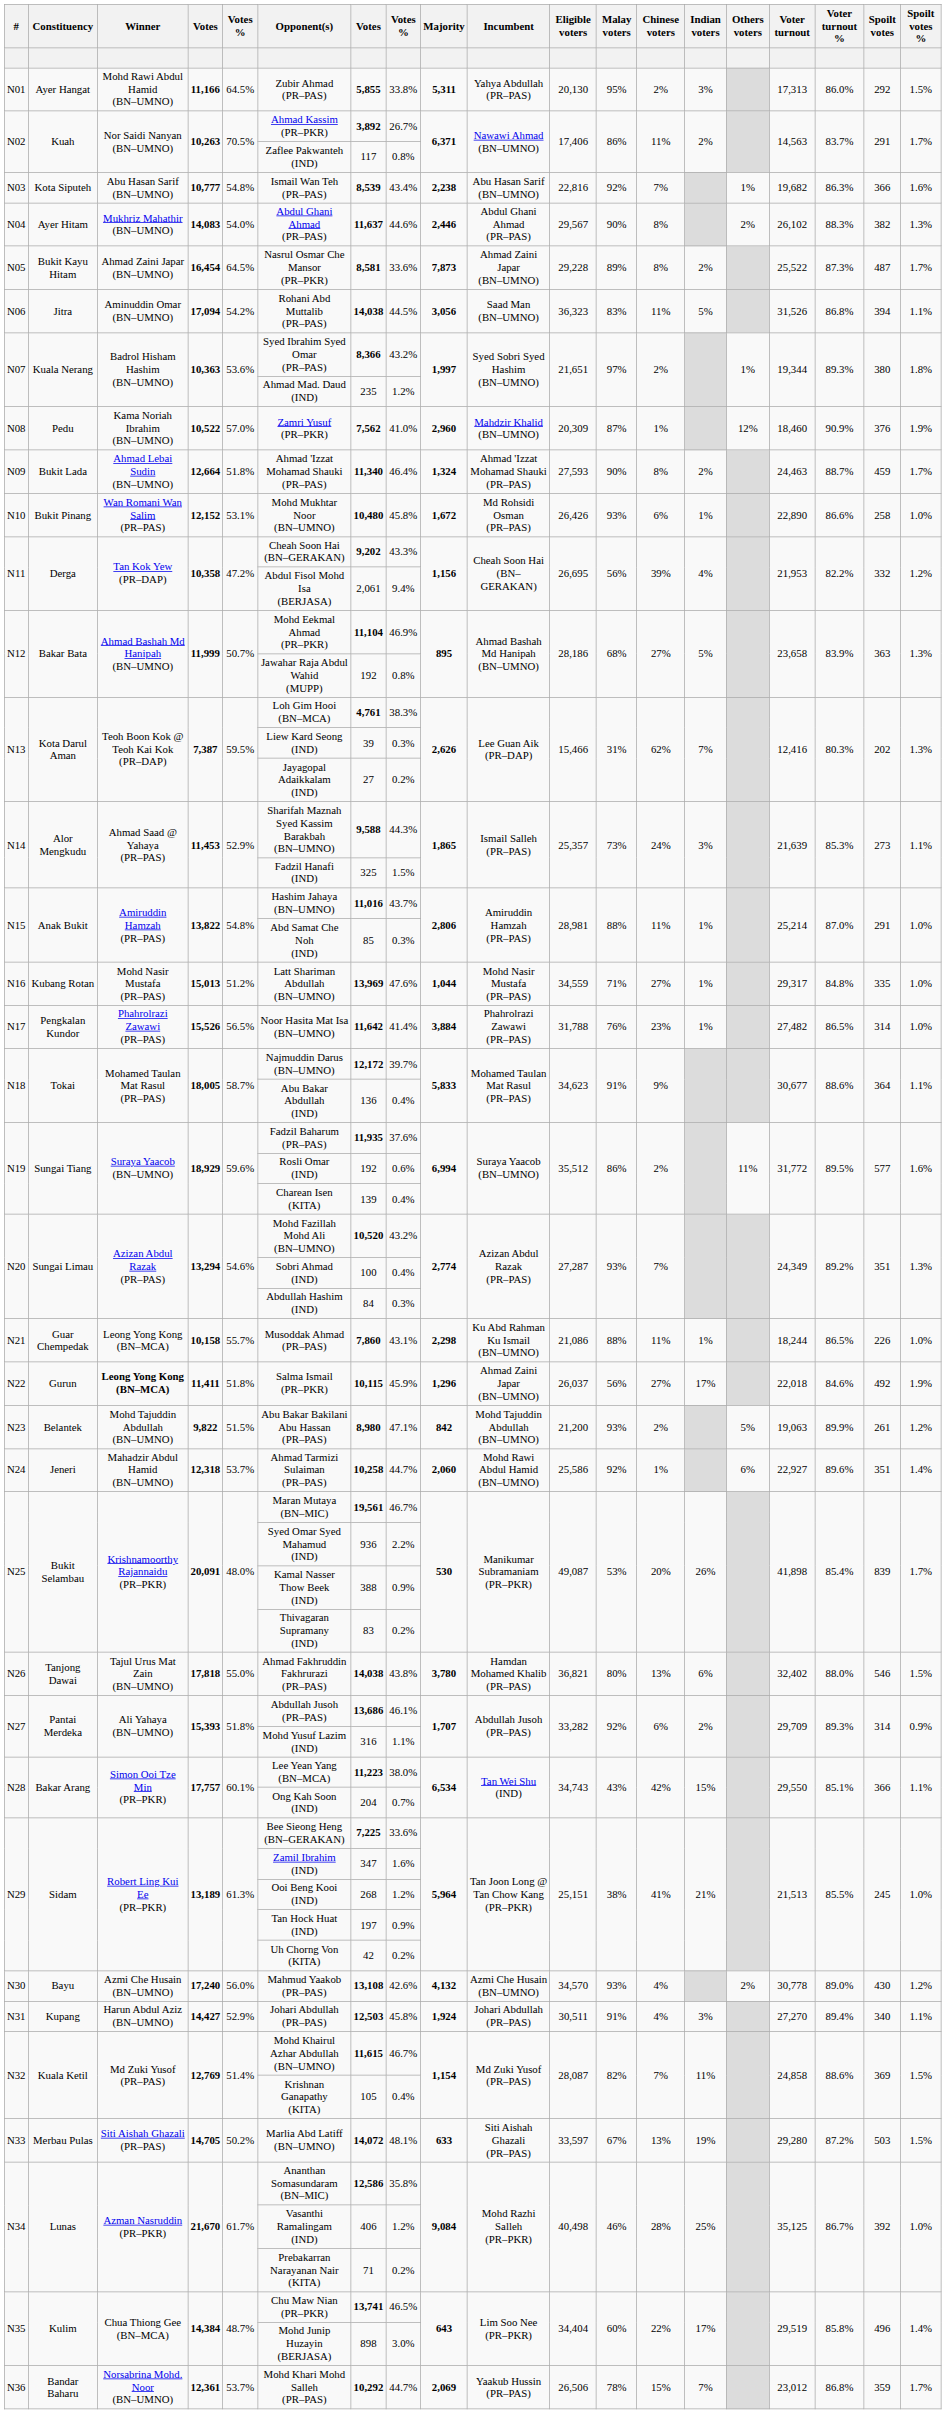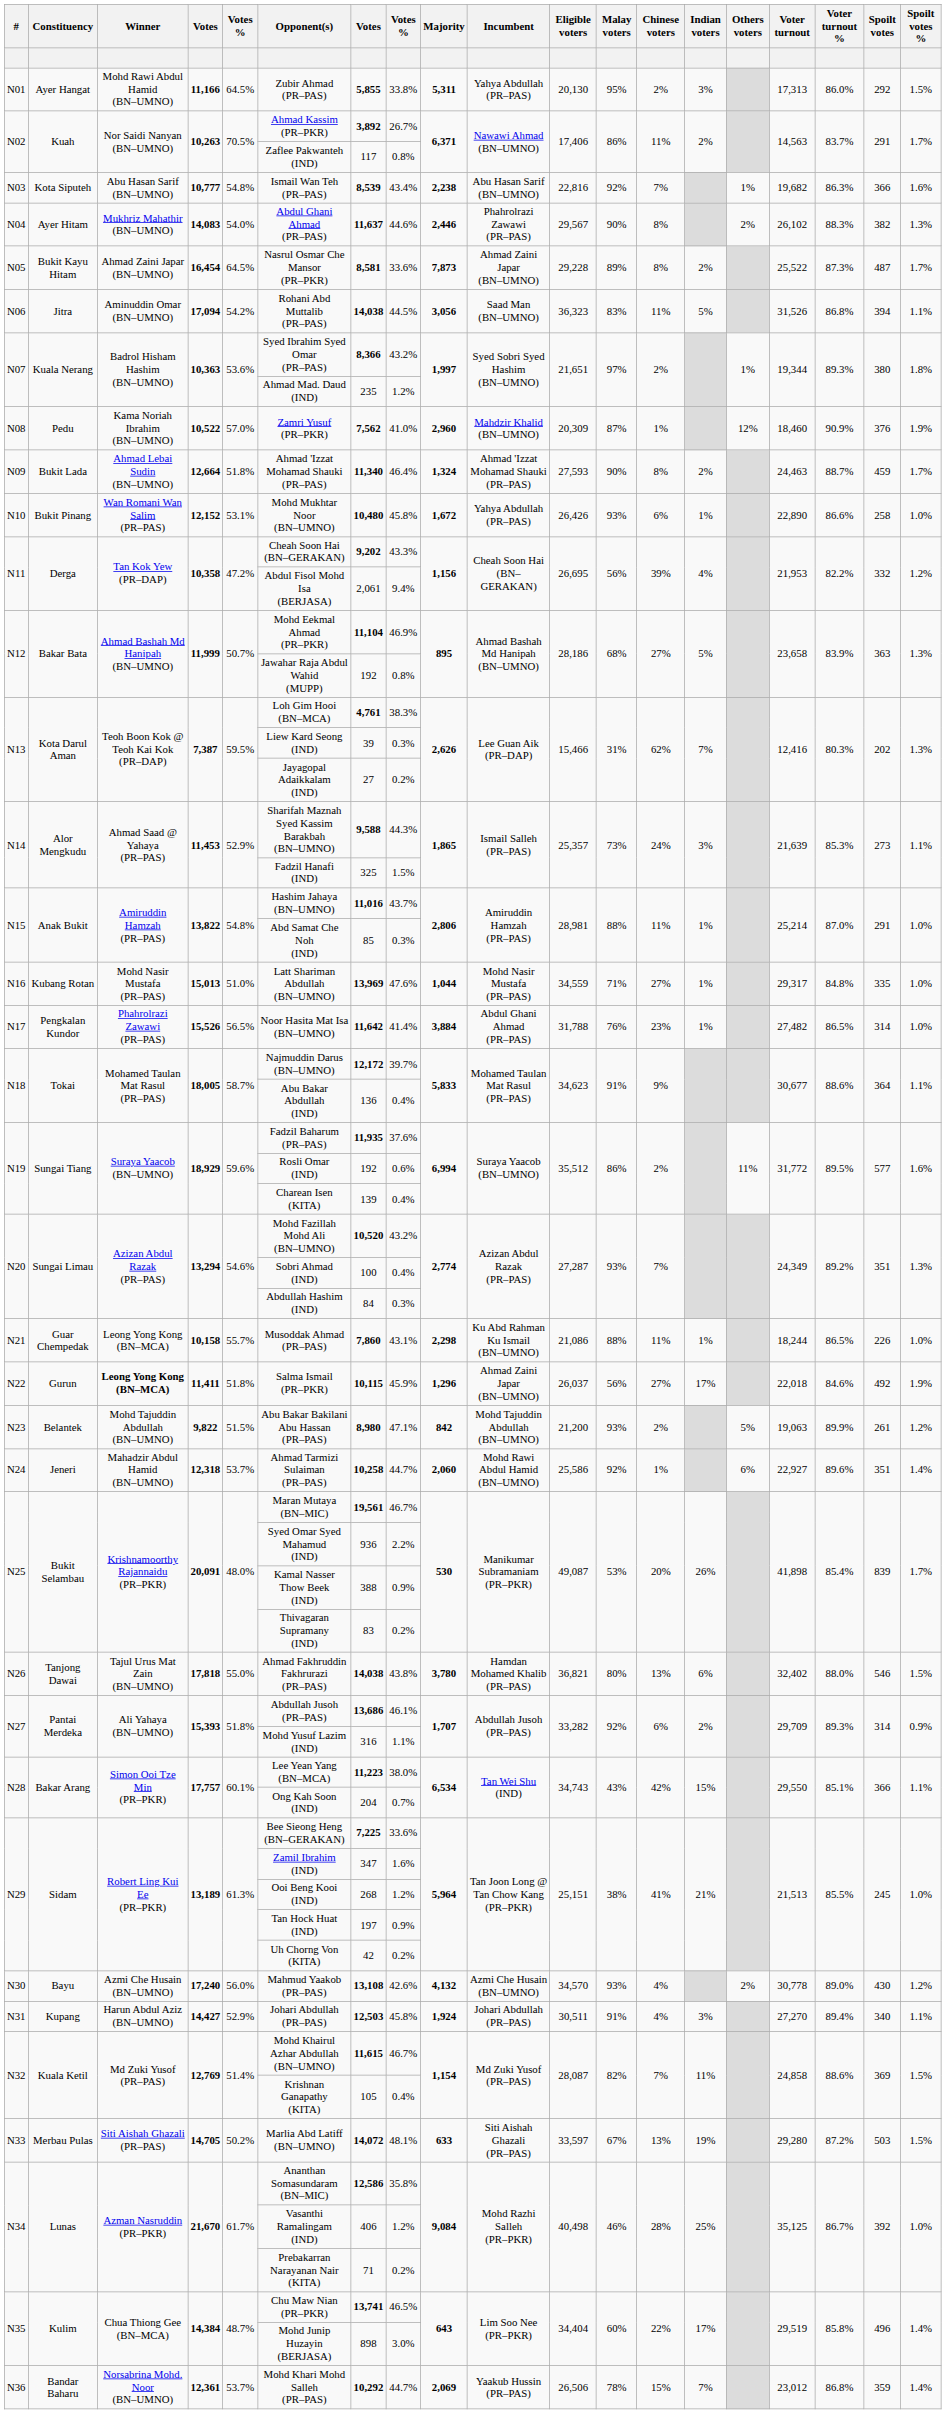(509, 224) Abdul Ghani Ahmad (PR–PAS) -> (509, 224) Phahrolrazi Zawawi (PR–PAS)
(509, 515) Md Rohsidi Osman (PR–PAS) -> (509, 515) Yahya Abdullah (PR–PAS)
(240, 984) 51.2% -> (240, 984) 51.0%
(509, 1027) Phahrolrazi Zawawi (PR–PAS) -> (509, 1027) Abdul Ghani Ahmad (PR–PAS)
(921, 2387) 1.7% -> (921, 2387) 1.4%
